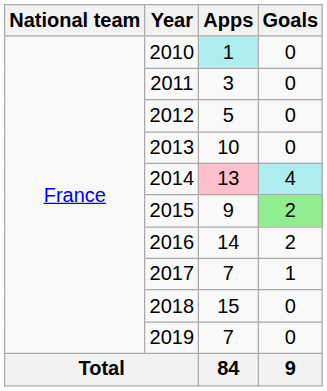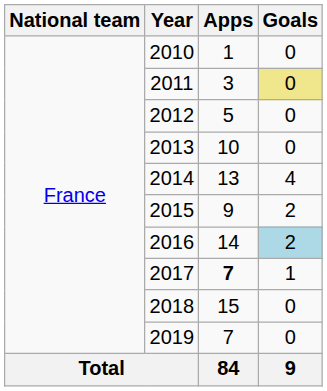(228, 52) paleturquoise background -> (228, 52) no background
(290, 83) no background -> (290, 83) khaki background
(228, 178) pink background -> (228, 178) no background
(290, 178) paleturquoise background -> (290, 178) no background
(290, 210) lightgreen background -> (290, 210) no background
(290, 242) no background -> (290, 242) lightblue background
(228, 274) normal -> (228, 274) bold
